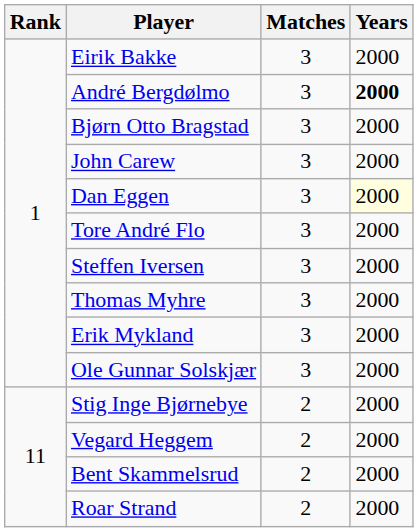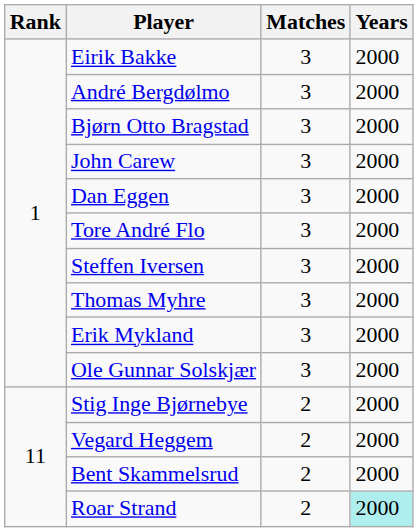(377, 91) bold -> (377, 91) normal
(377, 195) lightyellow background -> (377, 195) no background
(377, 508) no background -> (377, 508) paleturquoise background
